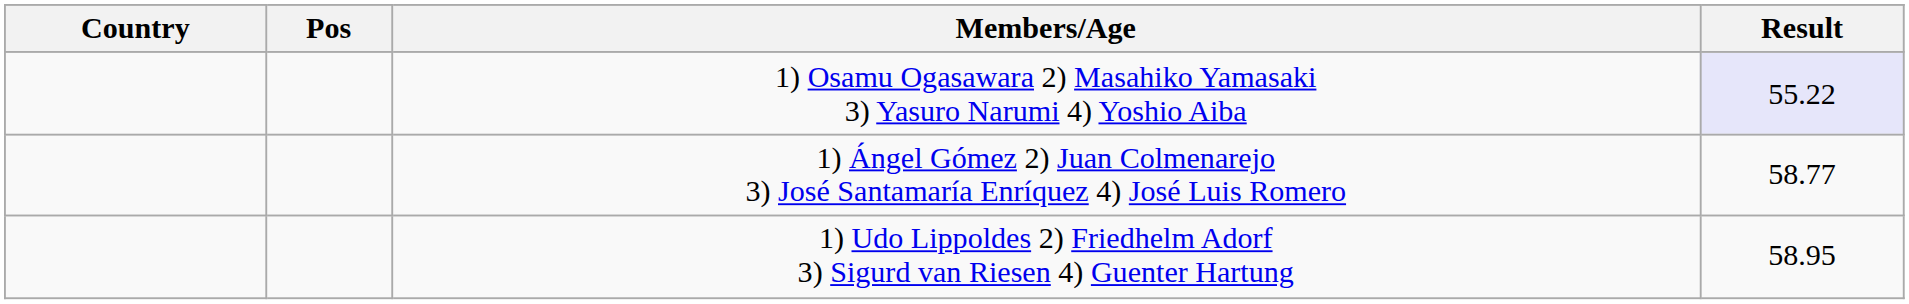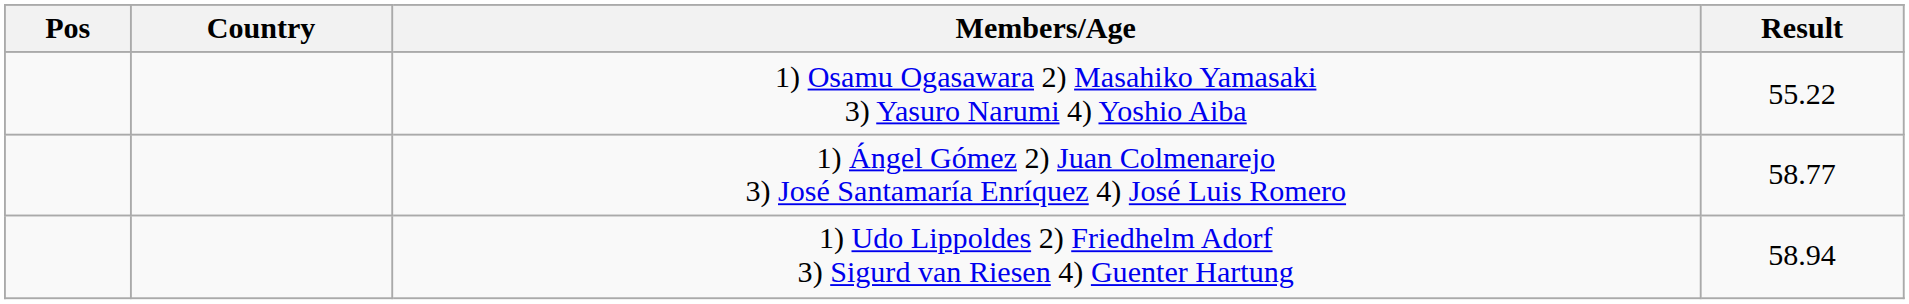columns swapped: (329, 28) <-> (135, 28)
(1802, 92) lavender background -> (1802, 92) no background
(1802, 256) 58.95 -> (1802, 256) 58.94
